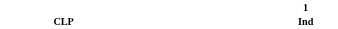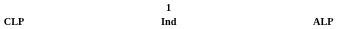+ column: (323, 7)
